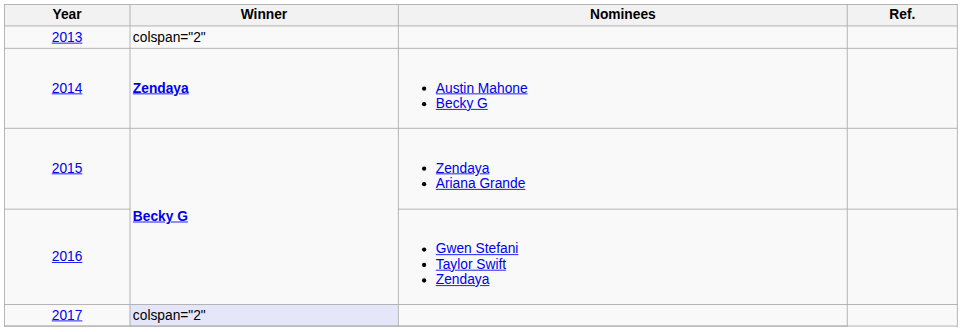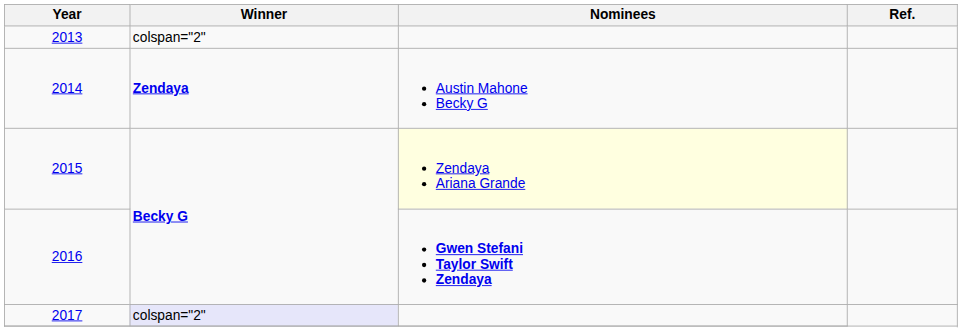(623, 176) no background -> (623, 176) lightyellow background
(623, 264) normal -> (623, 264) bold
